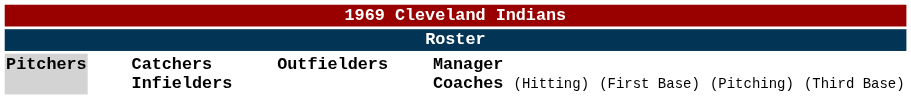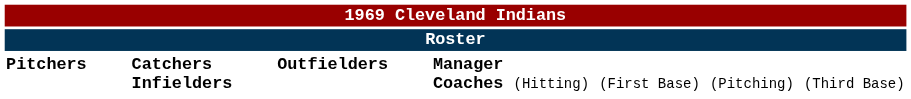(46, 65) lightgrey background -> (46, 65) no background
